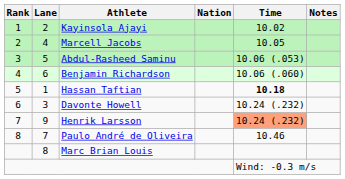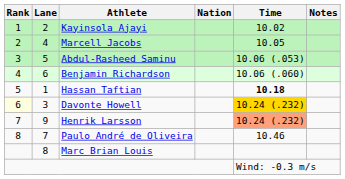(18, 105) no background -> (18, 105) lightyellow background
(270, 105) no background -> (270, 105) gold background
